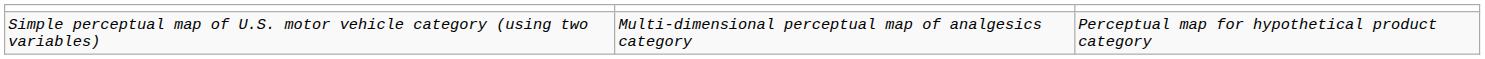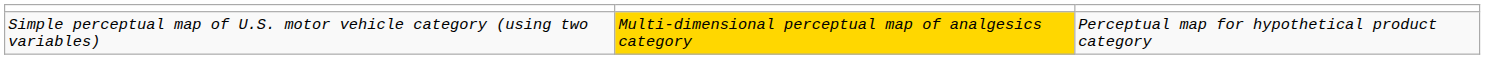(830, 33) no background -> (830, 33) gold background
